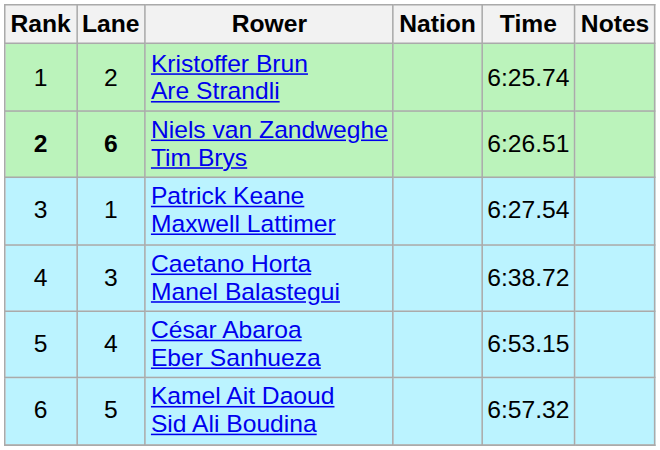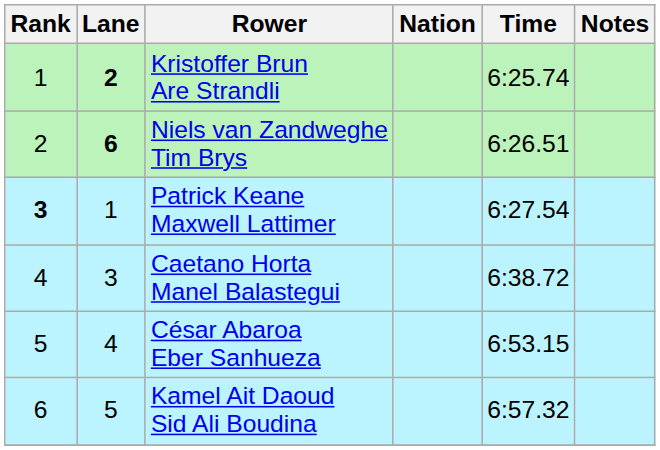(111, 76) normal -> (111, 76) bold
(41, 143) bold -> (41, 143) normal
(41, 210) normal -> (41, 210) bold
